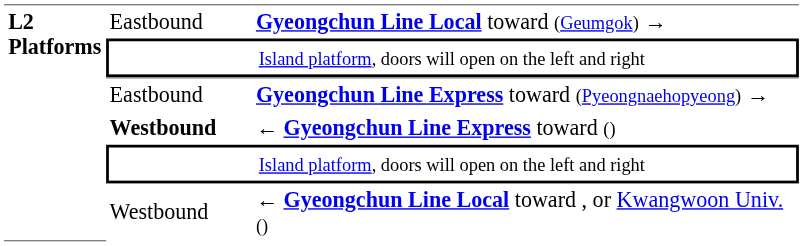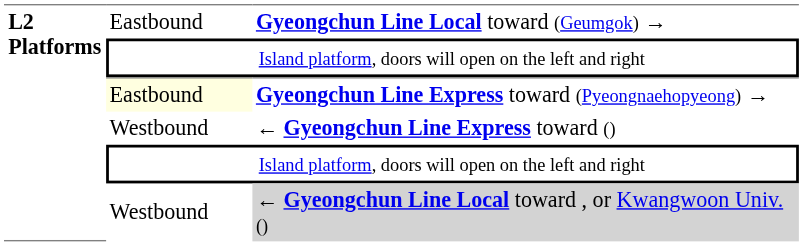(156, 94) no background -> (156, 94) lightyellow background
(163, 128) bold -> (159, 128) normal
(520, 212) no background -> (520, 212) lightgrey background
